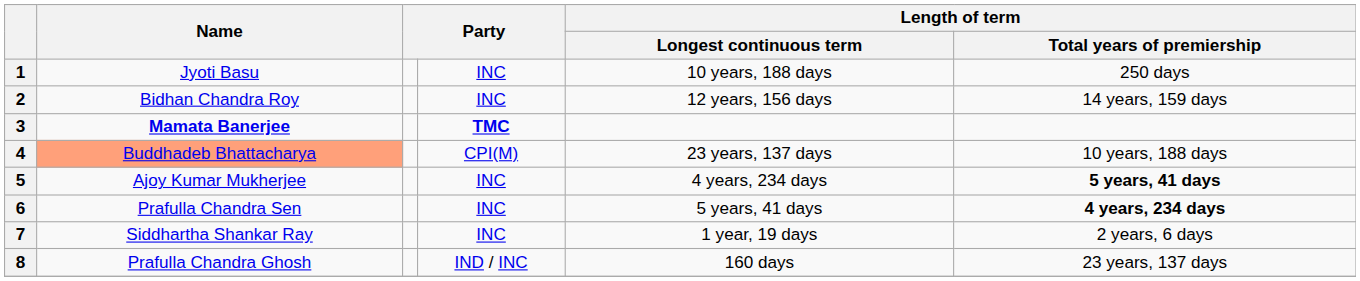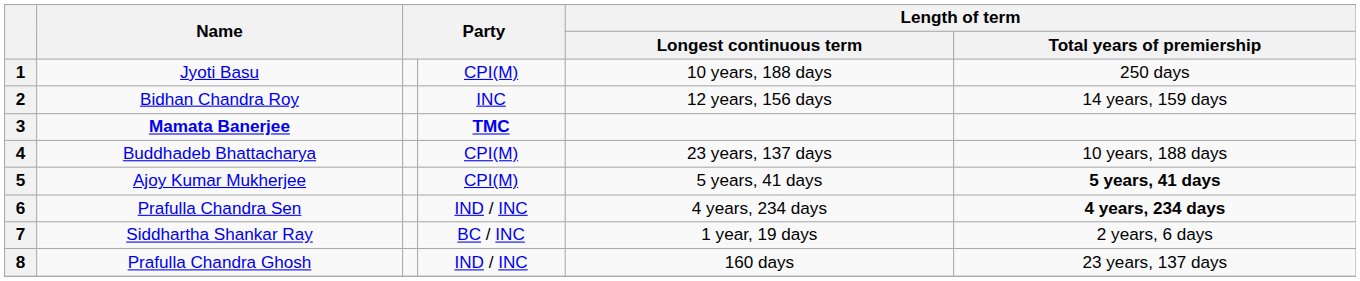(491, 72) INC -> (491, 72) CPI(M)
(220, 153) lightsalmon background -> (220, 153) no background
(491, 180) INC -> (491, 180) CPI(M)
(759, 180) 4 years, 234 days -> (759, 180) 5 years, 41 days
(491, 208) INC -> (491, 208) IND / INC
(759, 208) 5 years, 41 days -> (759, 208) 4 years, 234 days
(491, 235) INC -> (491, 235) BC / INC
